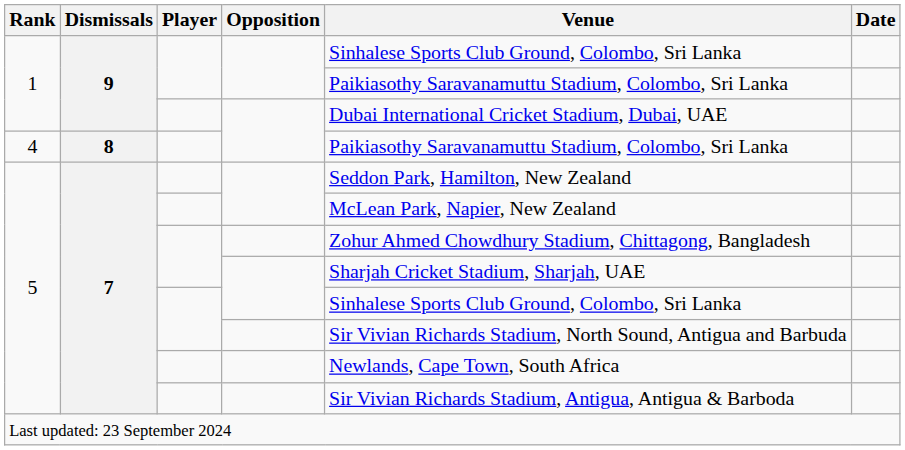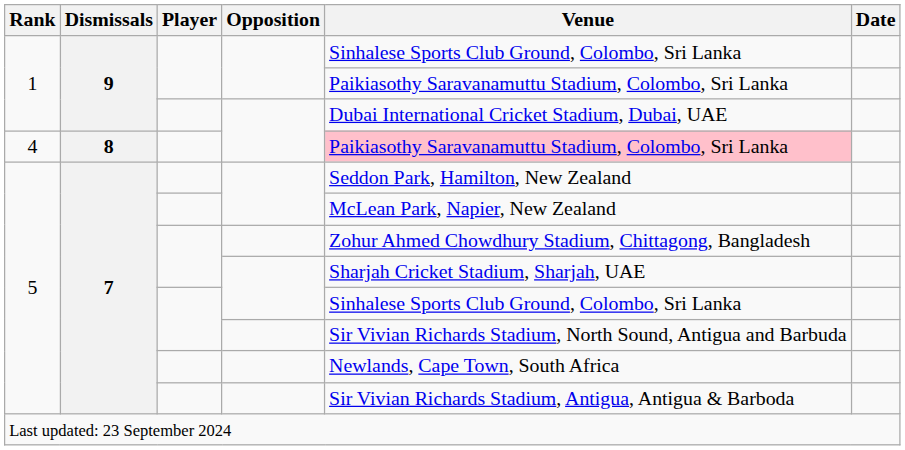(559, 146) no background -> (559, 146) pink background
